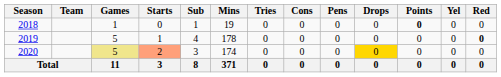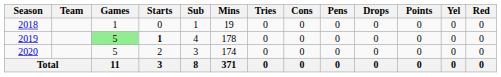(419, 25) bold -> (419, 25) normal
(115, 38) no background -> (115, 38) lightgreen background
(160, 38) normal -> (160, 38) bold
(481, 38) bold -> (481, 38) normal
(115, 51) khaki background -> (115, 51) no background
(160, 51) lightsalmon background -> (160, 51) no background
(376, 51) gold background -> (376, 51) no background
